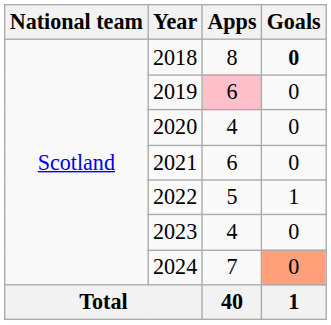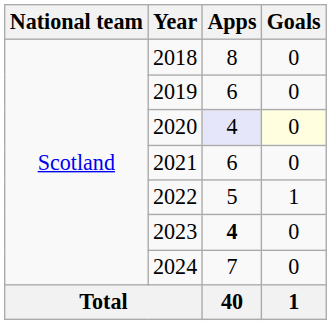(294, 57) bold -> (294, 57) normal
(232, 92) pink background -> (232, 92) no background
(232, 127) no background -> (232, 127) lavender background
(294, 127) no background -> (294, 127) lightyellow background
(232, 232) normal -> (232, 232) bold
(294, 267) lightsalmon background -> (294, 267) no background
